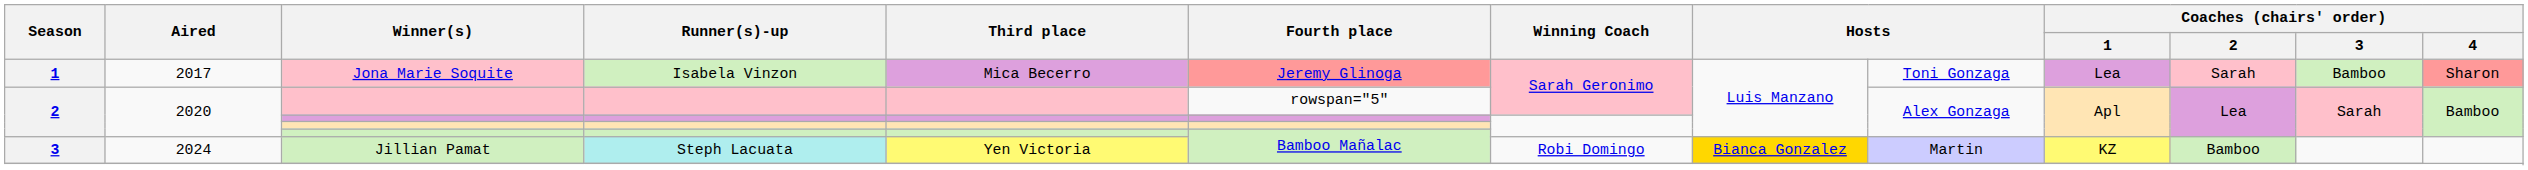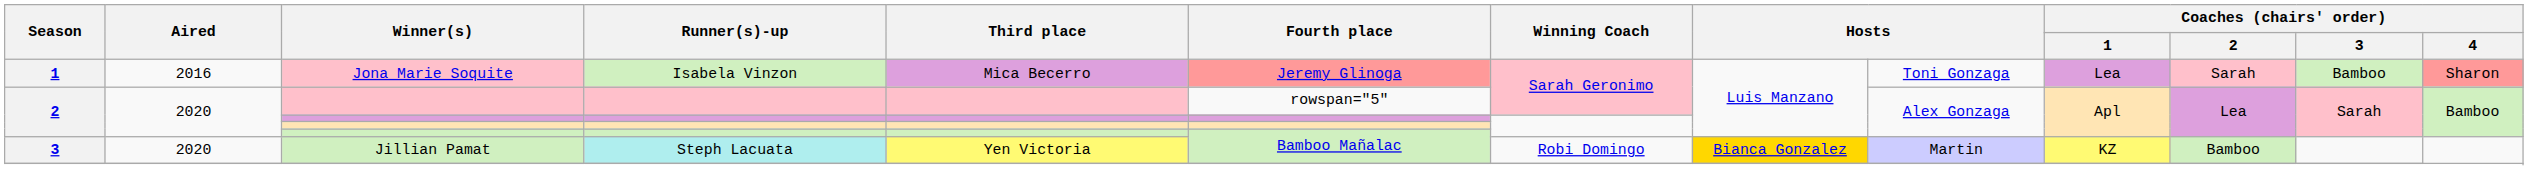(193, 73) 2017 -> (193, 73) 2016
(193, 150) 2024 -> (193, 150) 2020
